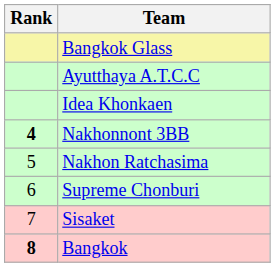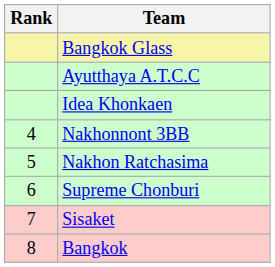(31, 133) bold -> (31, 133) normal
(31, 248) bold -> (31, 248) normal
